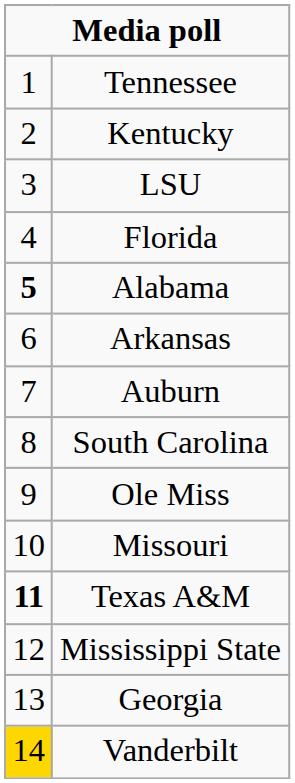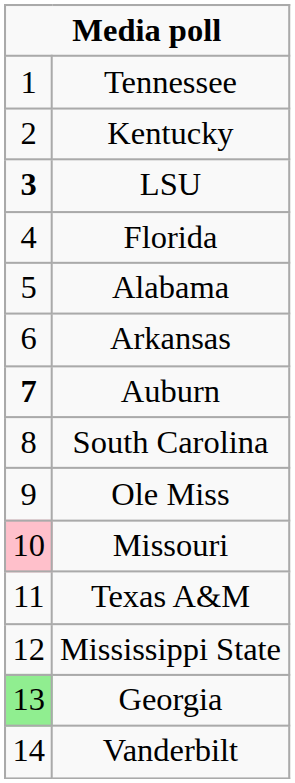(29, 184) normal -> (29, 184) bold
(29, 287) bold -> (29, 287) normal
(29, 390) normal -> (29, 390) bold
(29, 545) no background -> (29, 545) pink background
(29, 596) bold -> (29, 596) normal
(29, 699) no background -> (29, 699) lightgreen background
(29, 751) gold background -> (29, 751) no background
